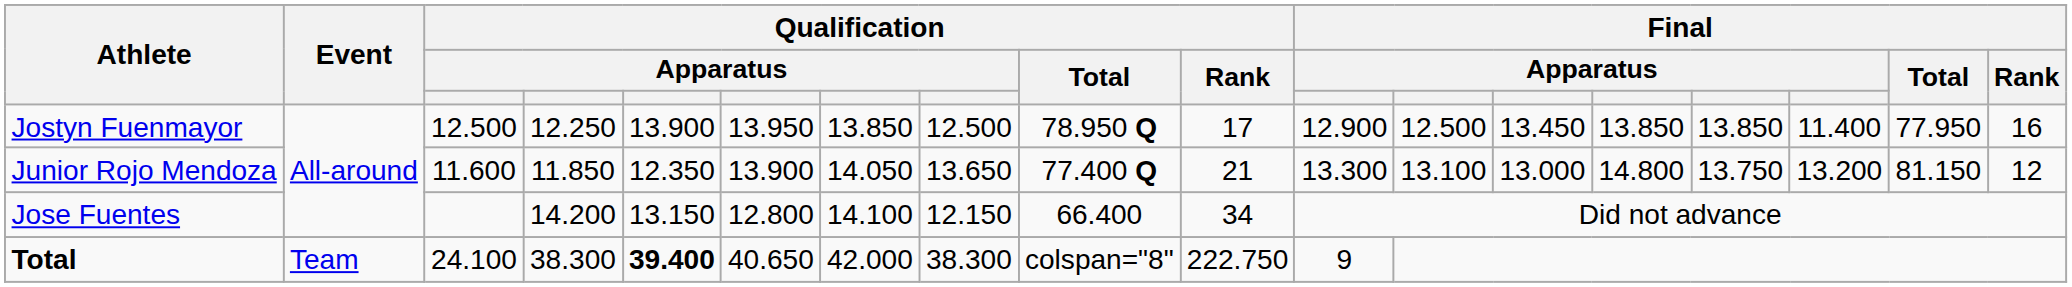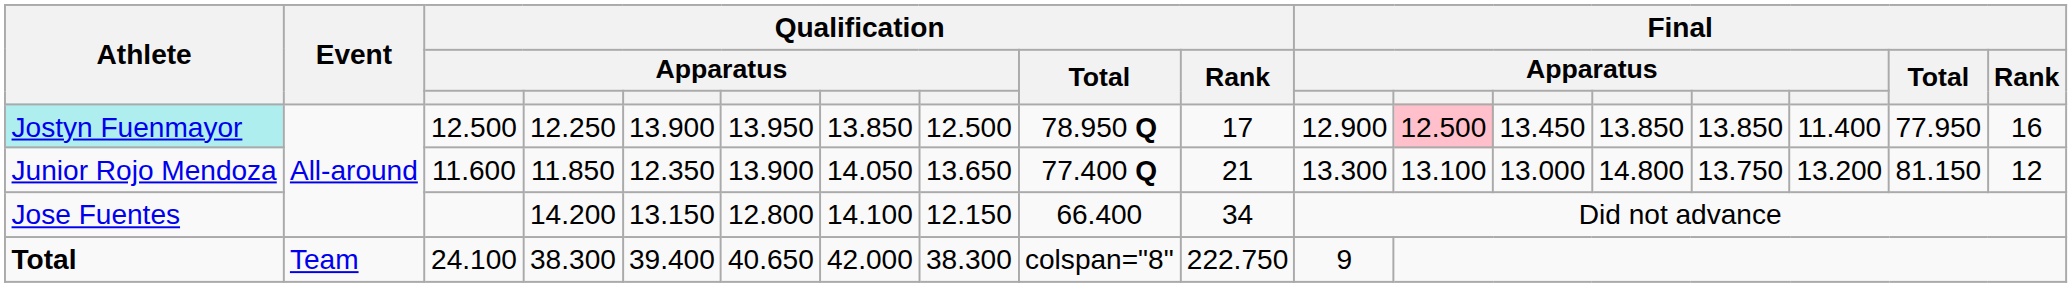(127, 126) no background -> (127, 126) paleturquoise background
(1443, 126) no background -> (1443, 126) pink background
(672, 259) bold -> (672, 259) normal
